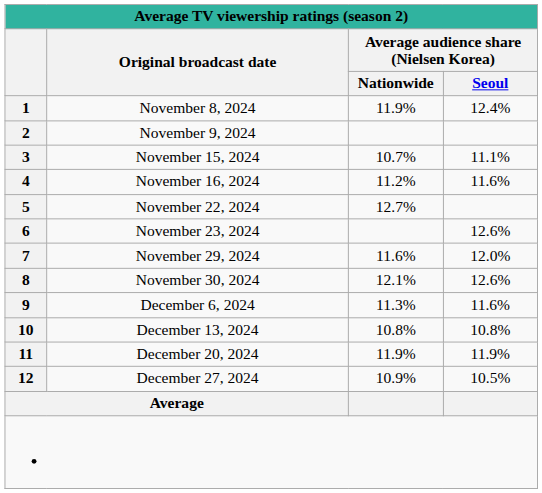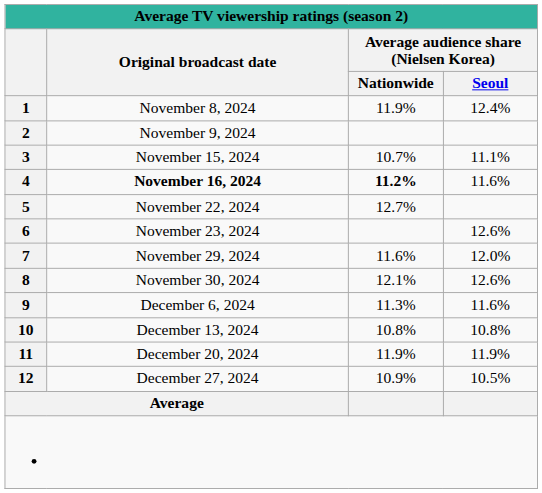(198, 181) normal -> (198, 181) bold
(396, 181) normal -> (396, 181) bold
